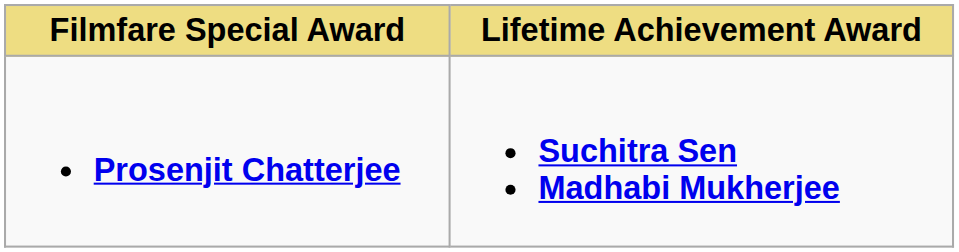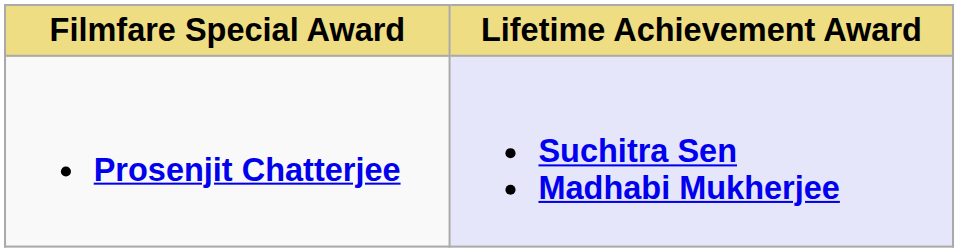(701, 170) no background -> (701, 170) lavender background
